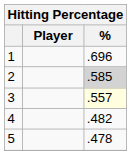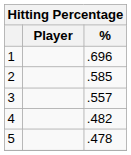(100, 77) lightgrey background -> (100, 77) no background
(100, 98) lightyellow background -> (100, 98) no background
